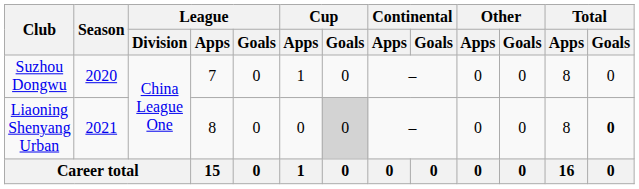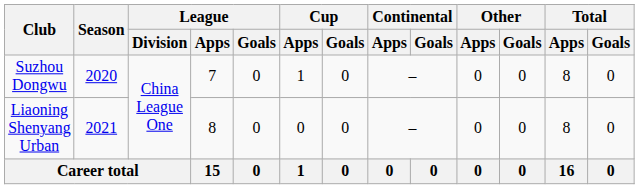(345, 128) lightgrey background -> (345, 128) no background
(611, 128) bold -> (611, 128) normal
